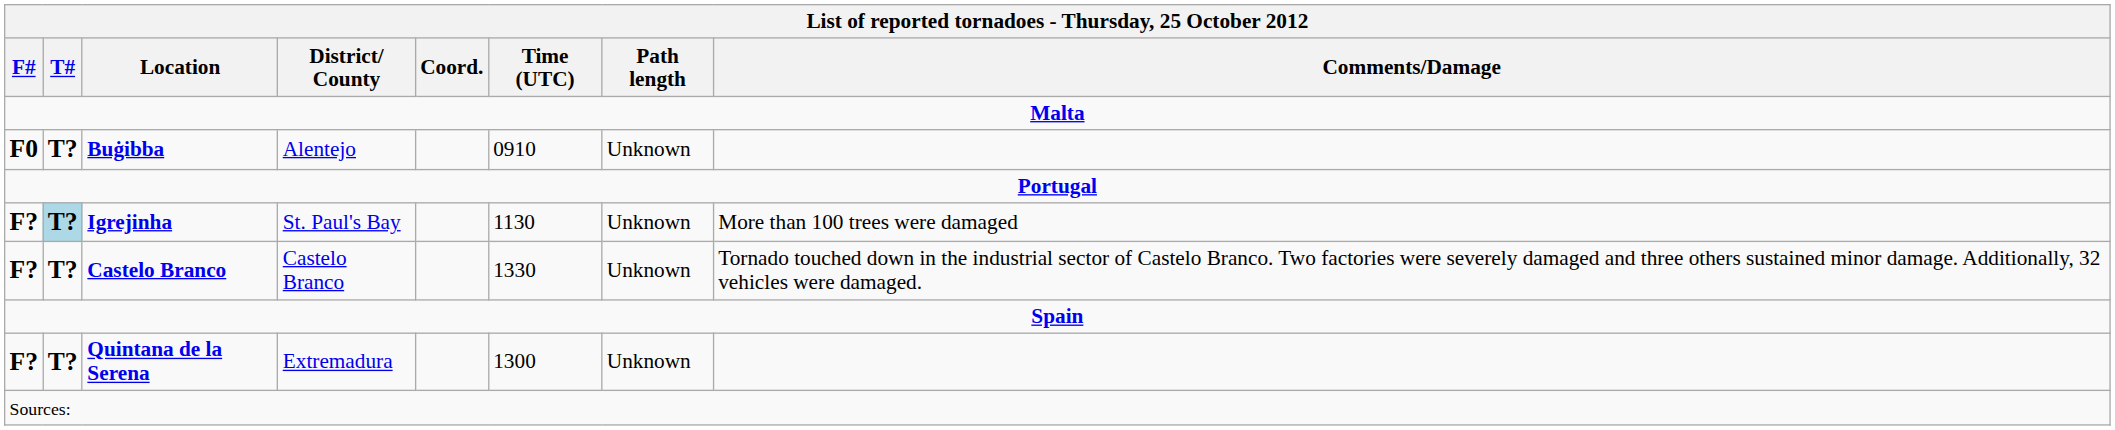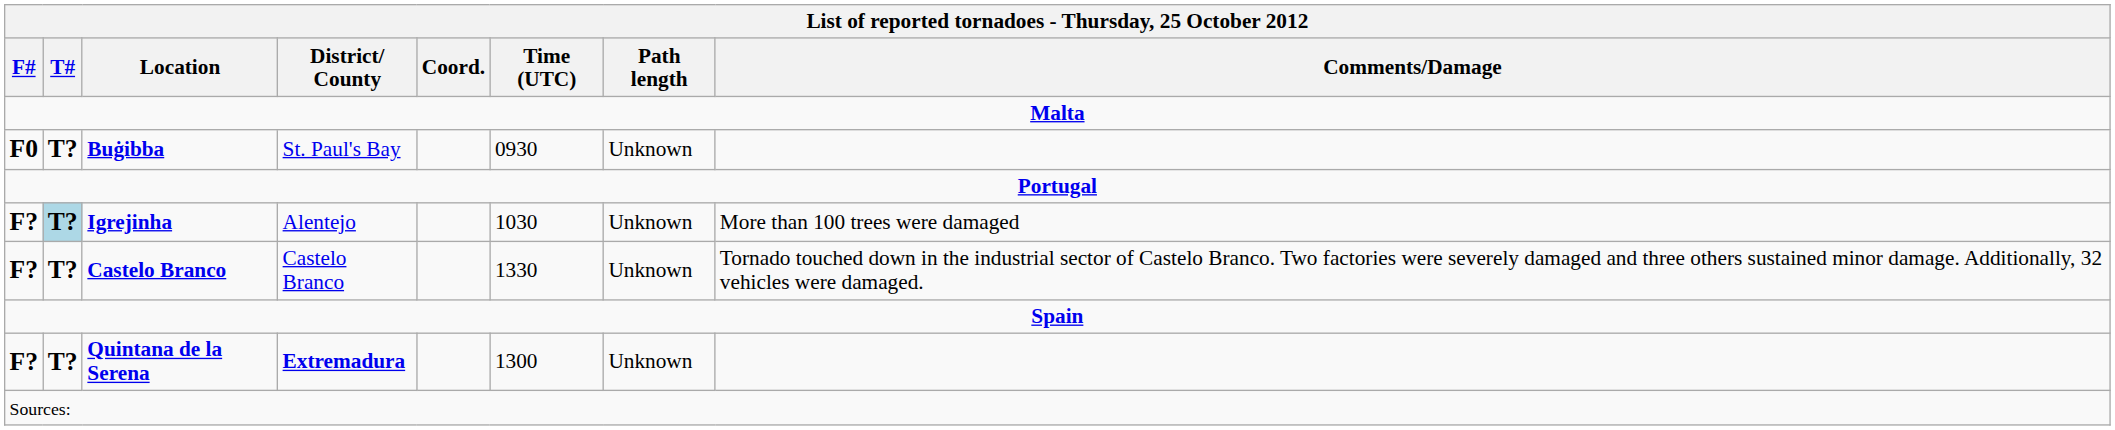(319, 149) Alentejo -> (342, 149) St. Paul's Bay
(514, 149) 0910 -> (516, 149) 0930
(342, 222) St. Paul's Bay -> (319, 222) Alentejo
(514, 222) 1130 -> (516, 222) 1030
(338, 361) normal -> (344, 361) bold
